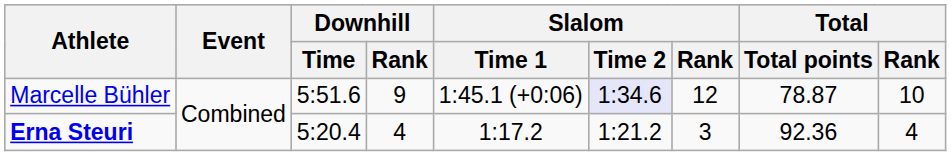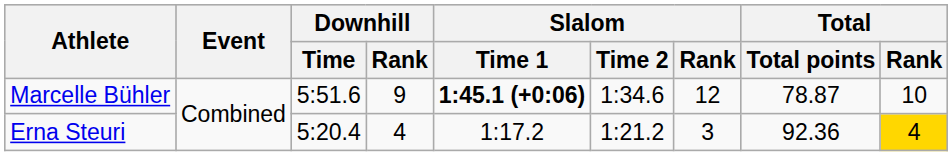(511, 96) normal -> (512, 96) bold
(630, 96) lavender background -> (632, 96) no background
(72, 133) bold -> (68, 133) normal
(912, 133) no background -> (914, 133) gold background
